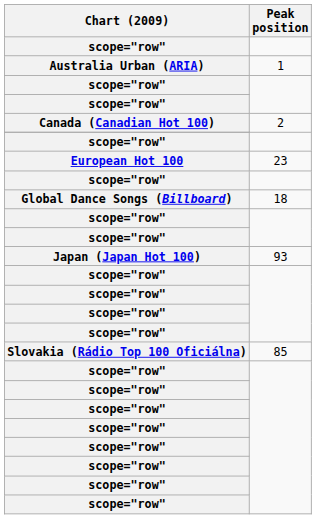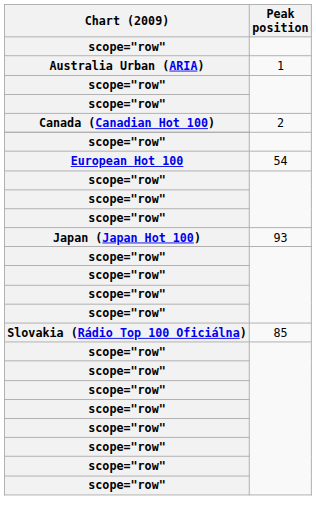(280, 161) 23 -> (280, 161) 54
- row: (127, 199)
